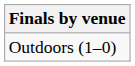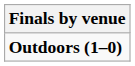(62, 46) normal -> (65, 46) bold
